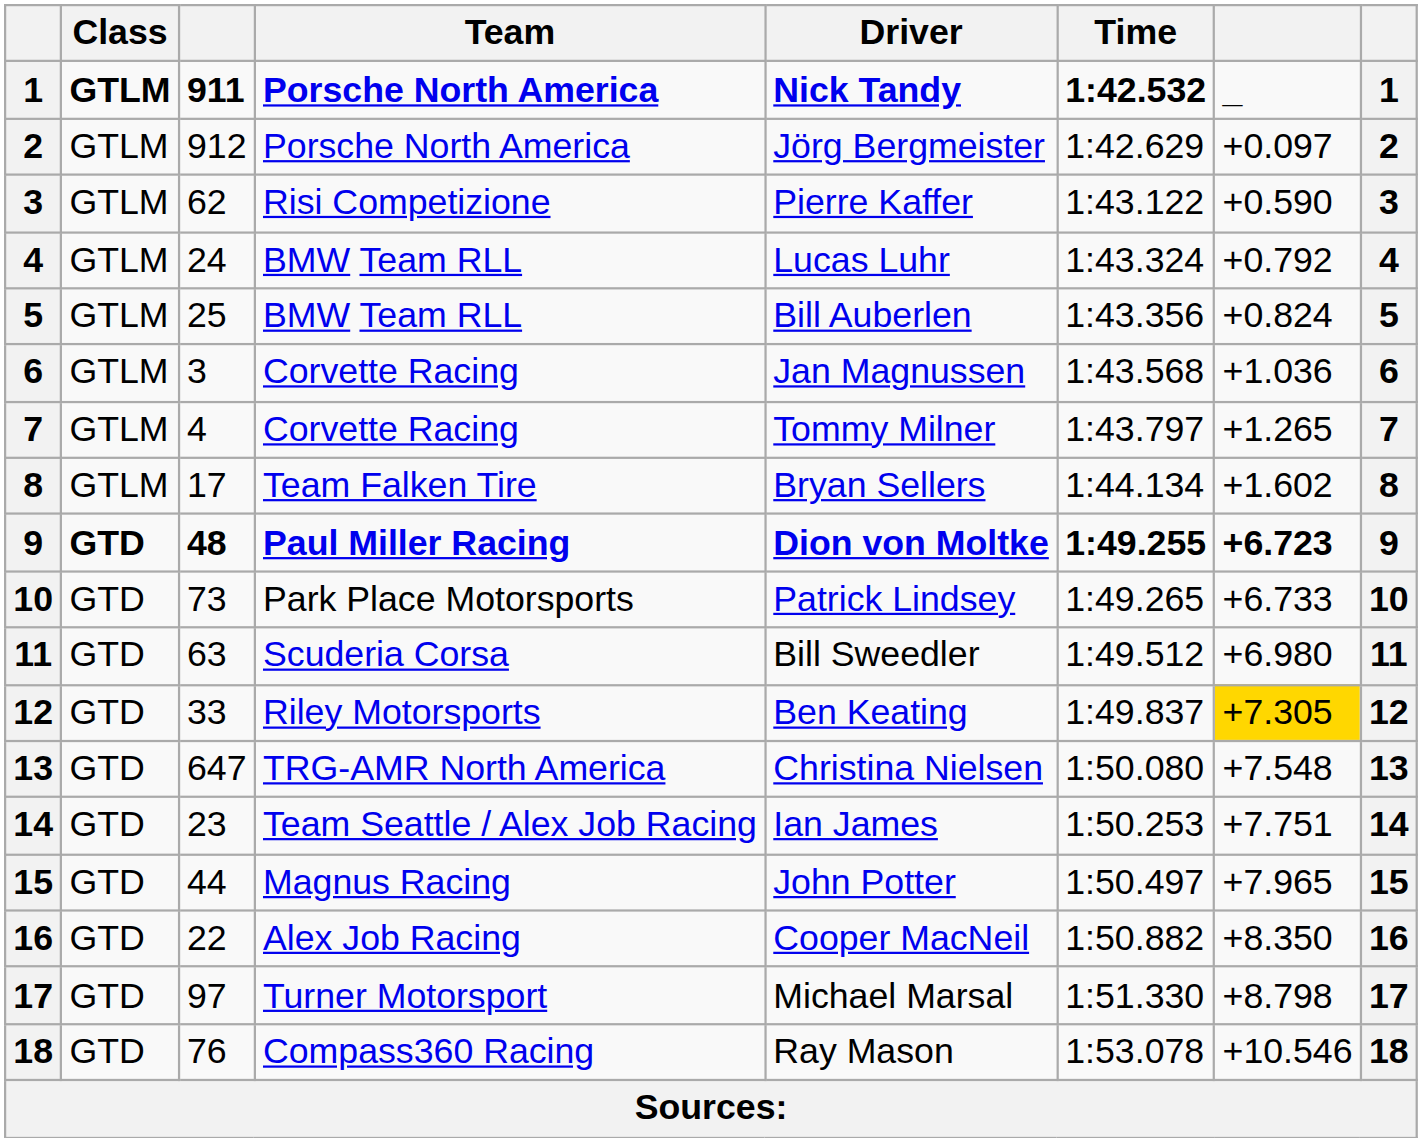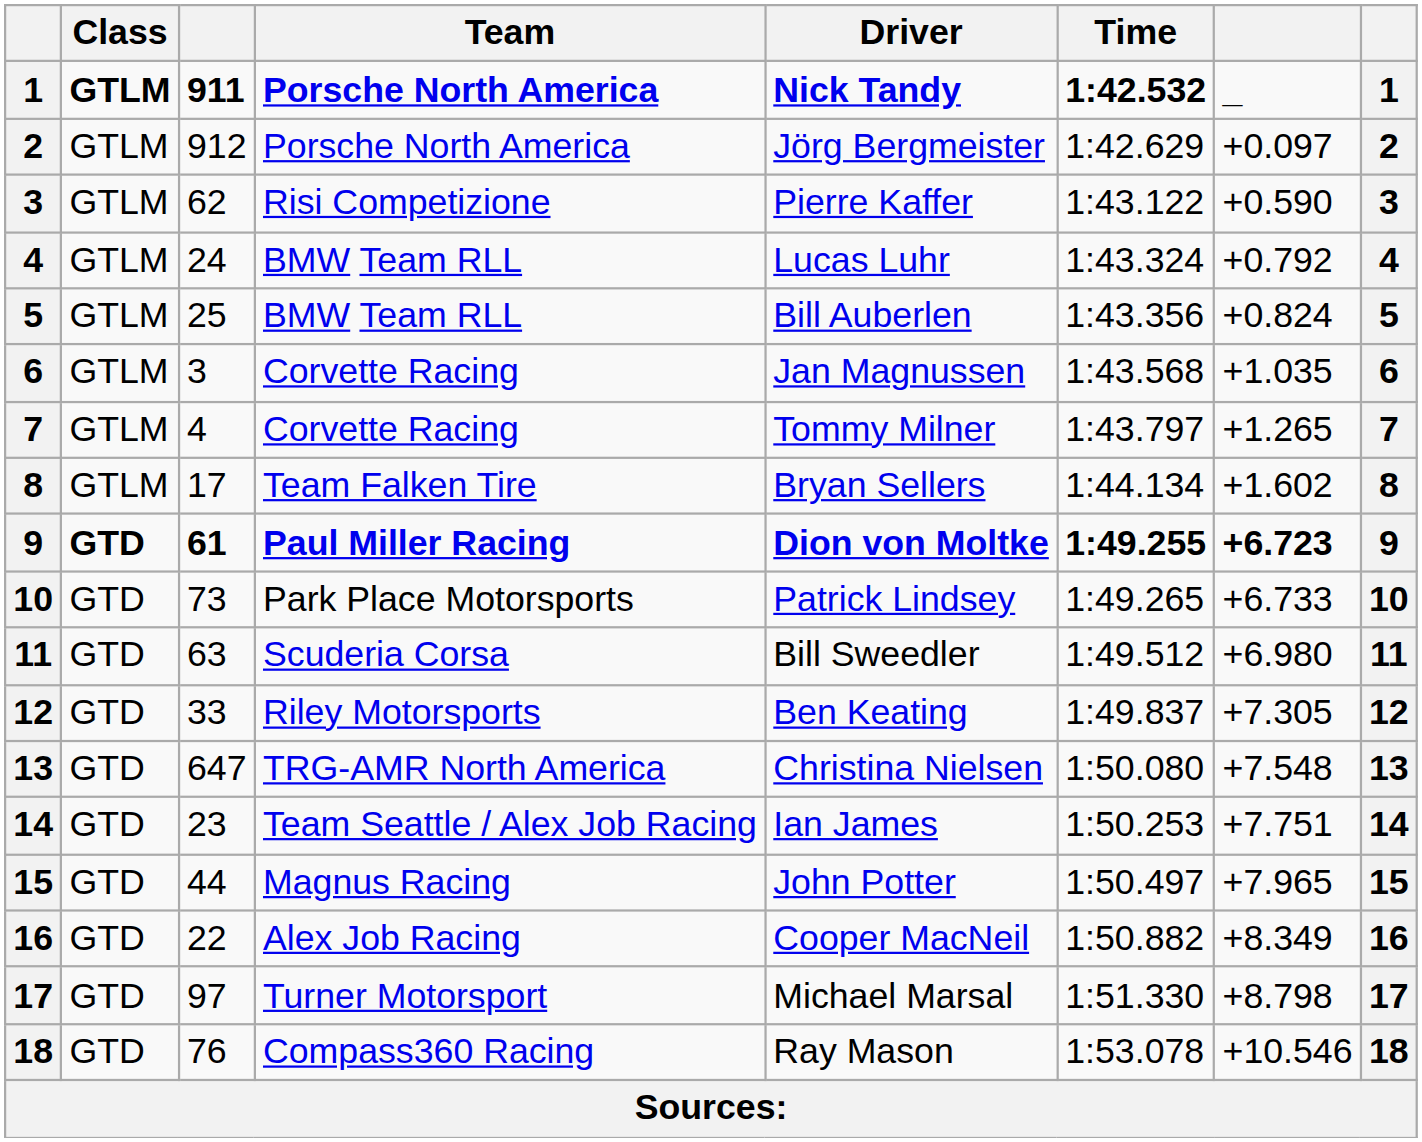(1278, 372) +1.036 -> (1278, 372) +1.035
(207, 542) 48 -> (207, 542) 61
(1278, 711) gold background -> (1278, 711) no background
(1278, 938) +8.350 -> (1278, 938) +8.349
